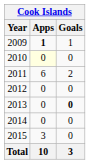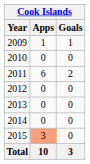(43, 43) bold -> (43, 43) normal
(43, 58) lightyellow background -> (43, 58) no background
(71, 105) bold -> (71, 105) normal
(43, 136) no background -> (43, 136) lightsalmon background
